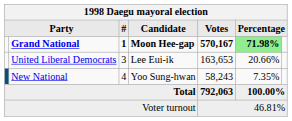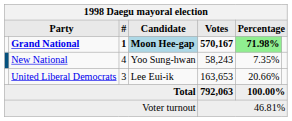(163, 44) no background -> (163, 44) lightblue background
rows swapped: (64, 60) <-> (39, 76)
